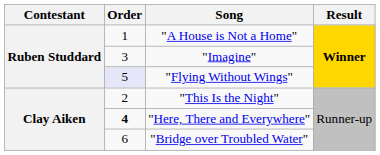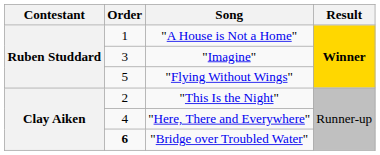(125, 77) lavender background -> (125, 77) no background
(125, 118) bold -> (125, 118) normal
(125, 139) normal -> (125, 139) bold
